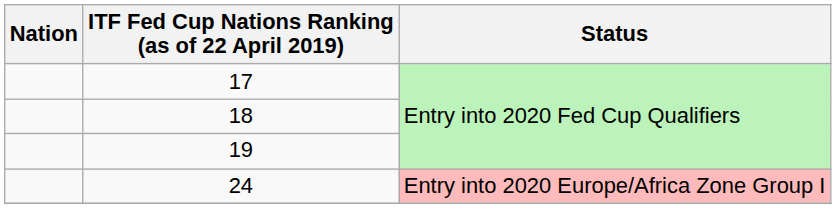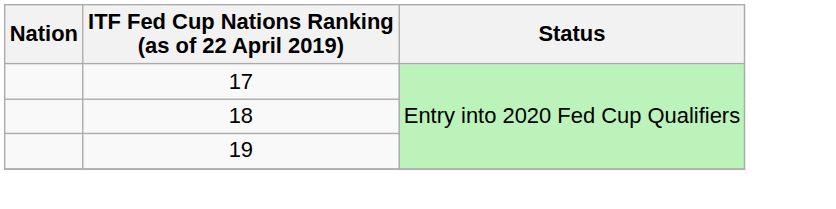- row: (241, 185)
